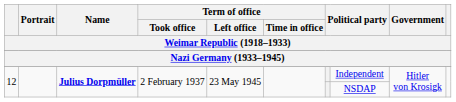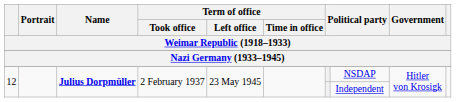(360, 74) Independent -> (360, 74) NSDAP
(360, 89) NSDAP -> (360, 89) Independent
